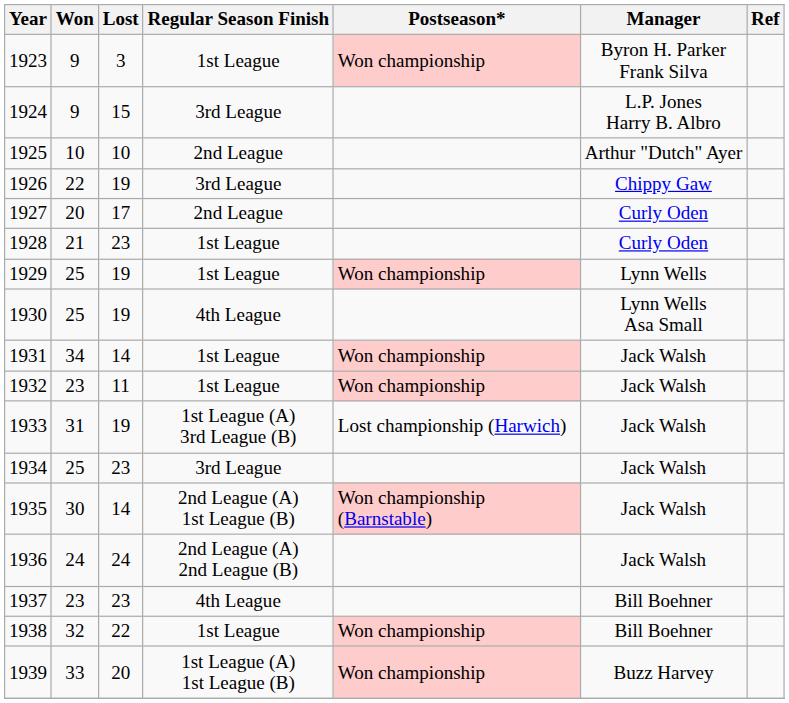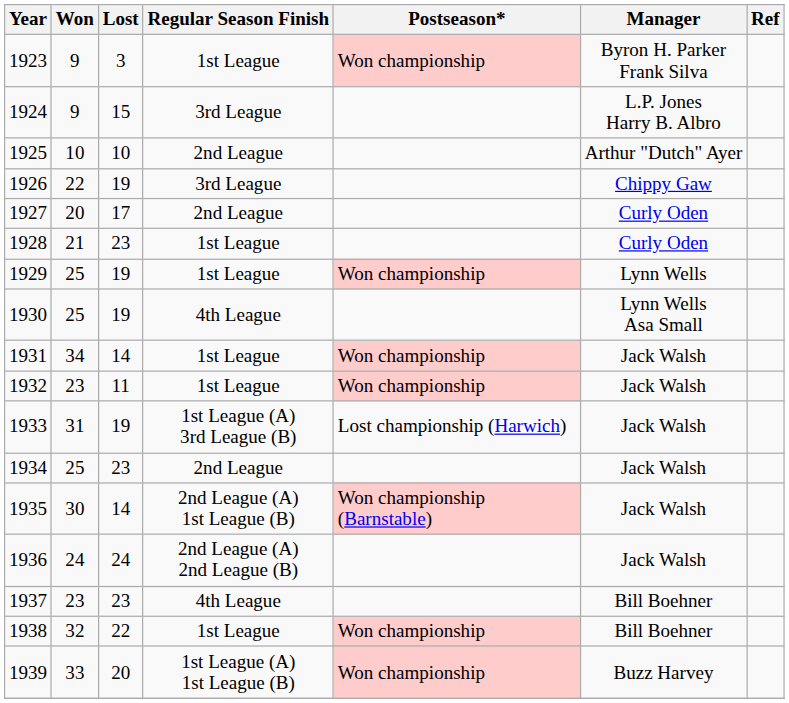(238, 467) 3rd League -> (238, 467) 2nd League
